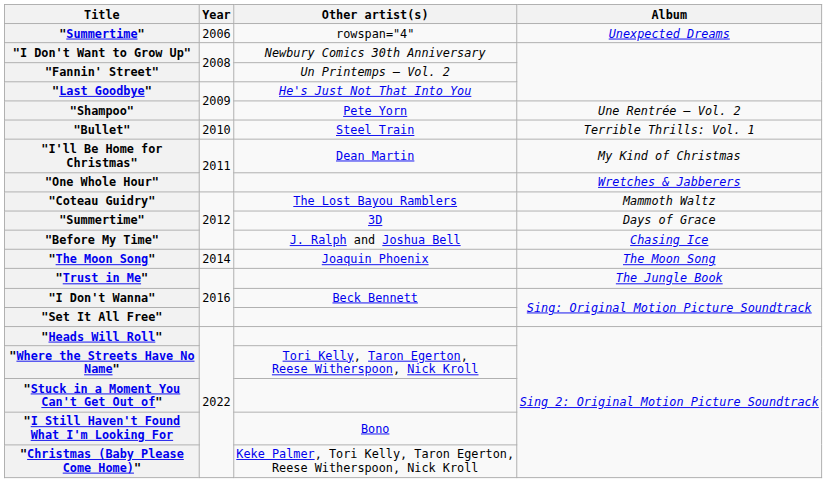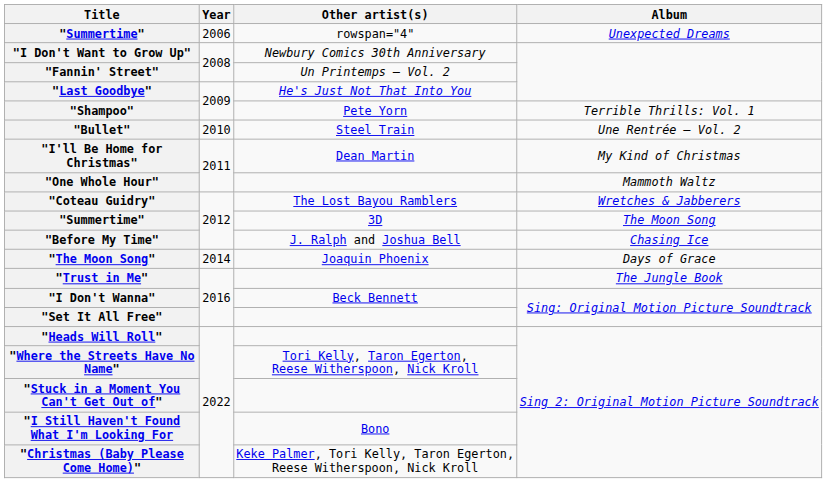(669, 110) Une Rentrée – Vol. 2 -> (669, 110) Terrible Thrills: Vol. 1
(669, 130) Terrible Thrills: Vol. 1 -> (669, 130) Une Rentrée – Vol. 2
(669, 182) Wretches & Jabberers -> (669, 182) Mammoth Waltz
(669, 201) Mammoth Waltz -> (669, 201) Wretches & Jabberers
(669, 221) Days of Grace -> (669, 221) The Moon Song
(669, 259) The Moon Song -> (669, 259) Days of Grace
